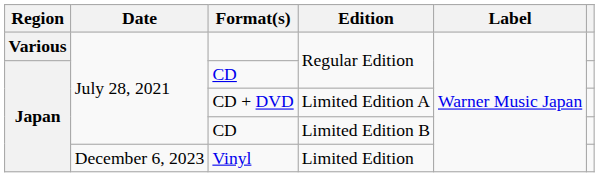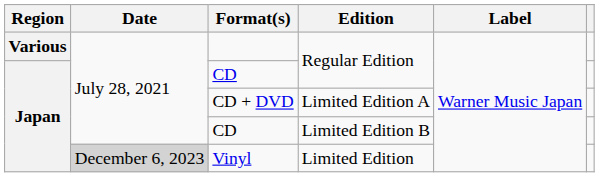(140, 158) no background -> (140, 158) lightgrey background
